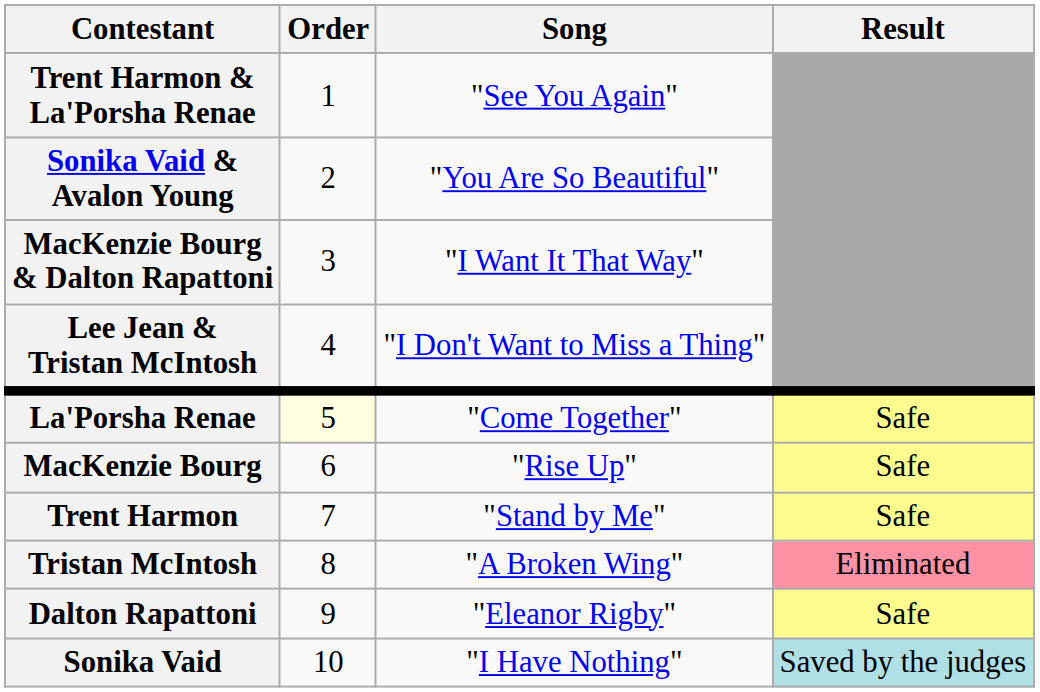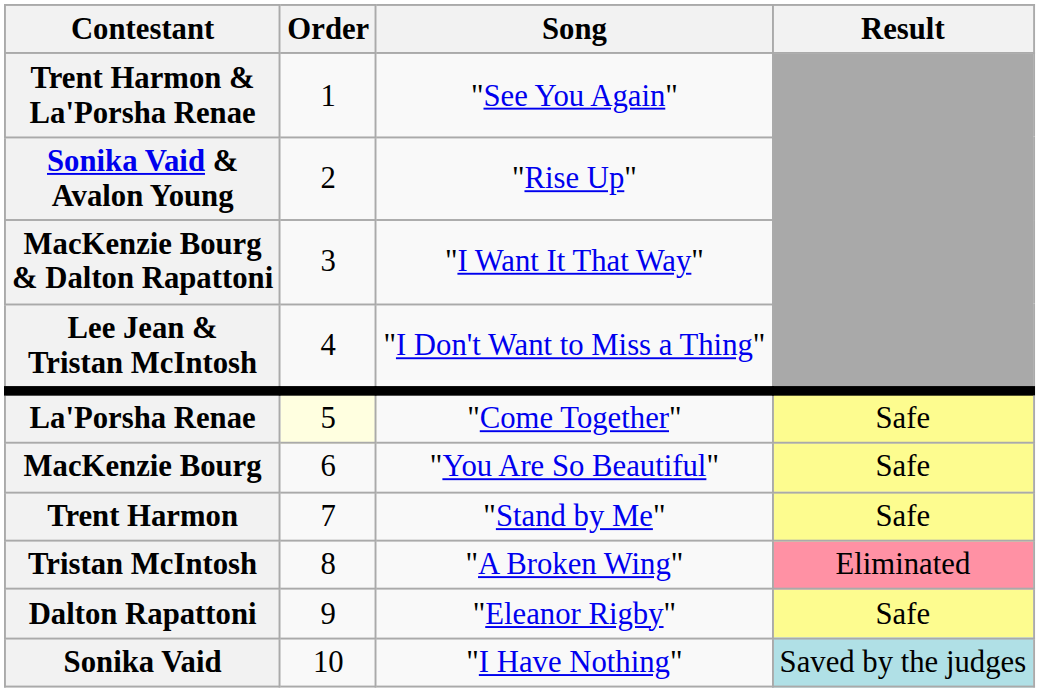(574, 178) "You Are So Beautiful" -> (574, 178) "Rise Up"
(574, 467) "Rise Up" -> (574, 467) "You Are So Beautiful"
